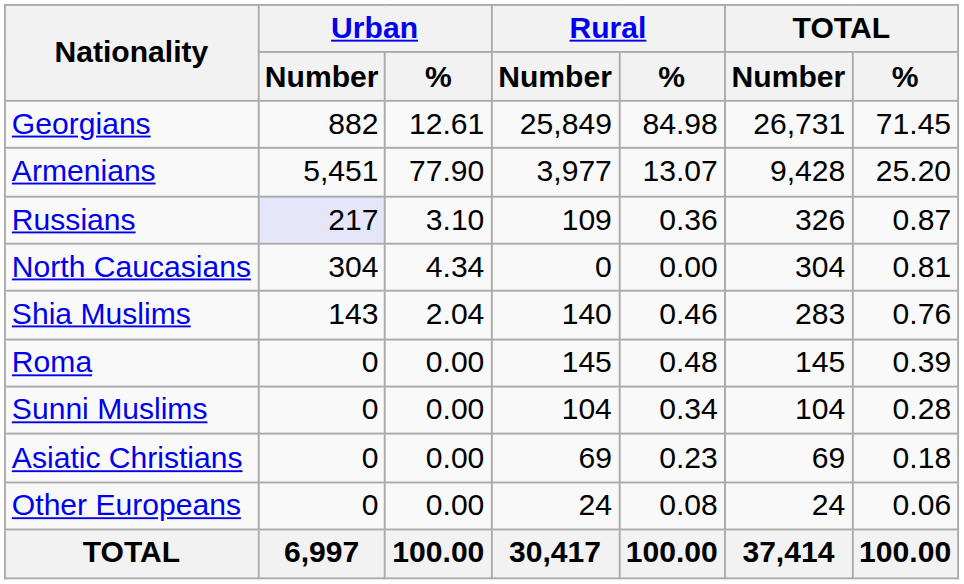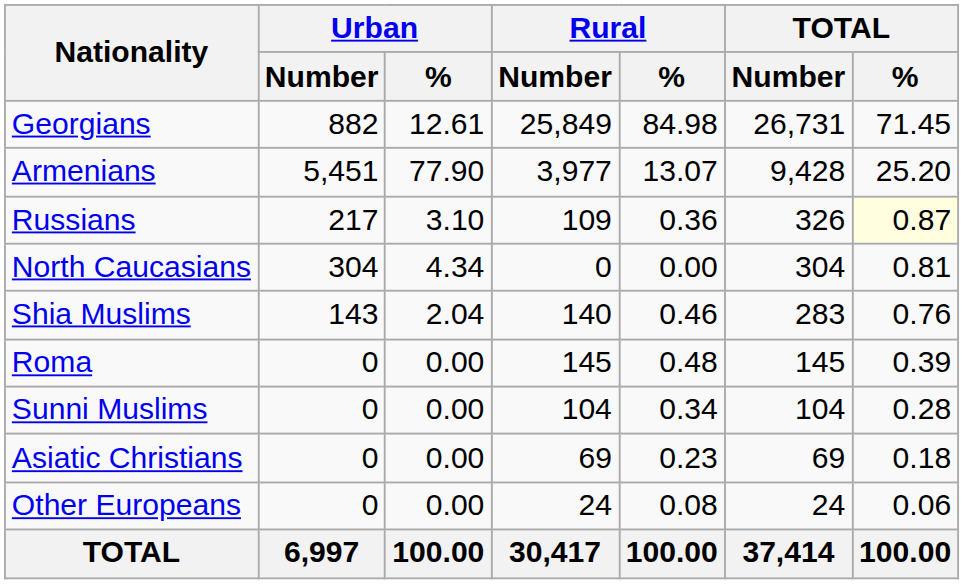(353, 219) lavender background -> (353, 219) no background
(922, 219) no background -> (922, 219) lightyellow background
